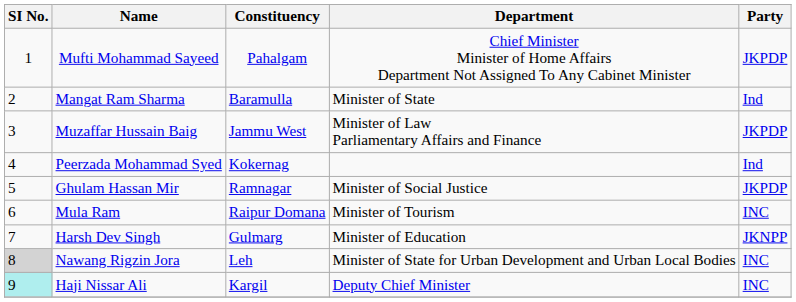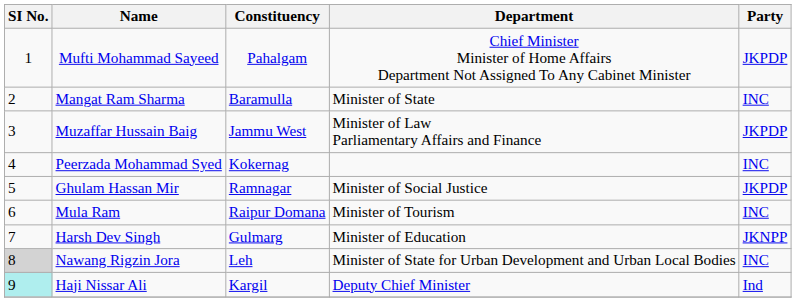(753, 98) Ind -> (756, 98) INC
(753, 164) Ind -> (756, 164) INC
(756, 284) INC -> (753, 284) Ind
